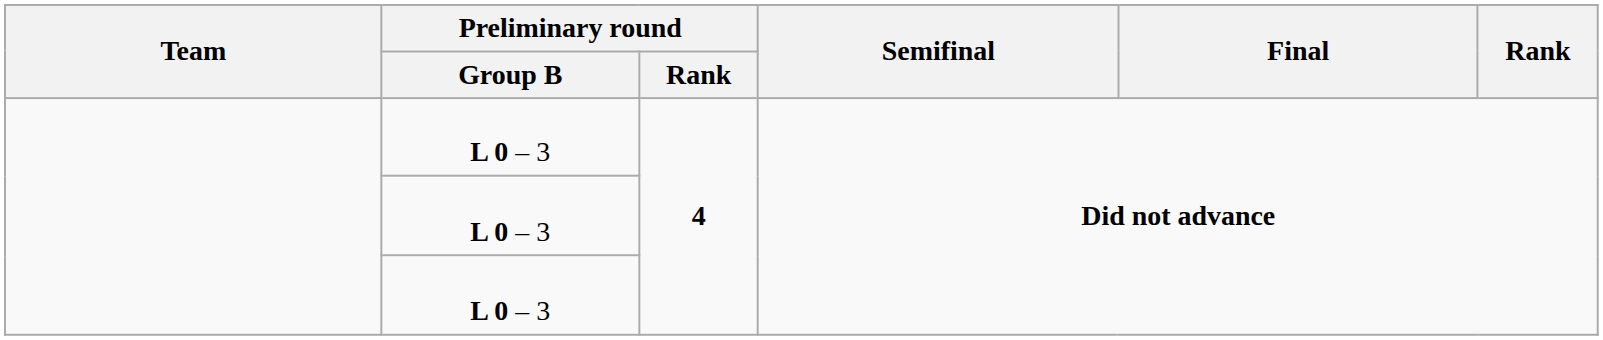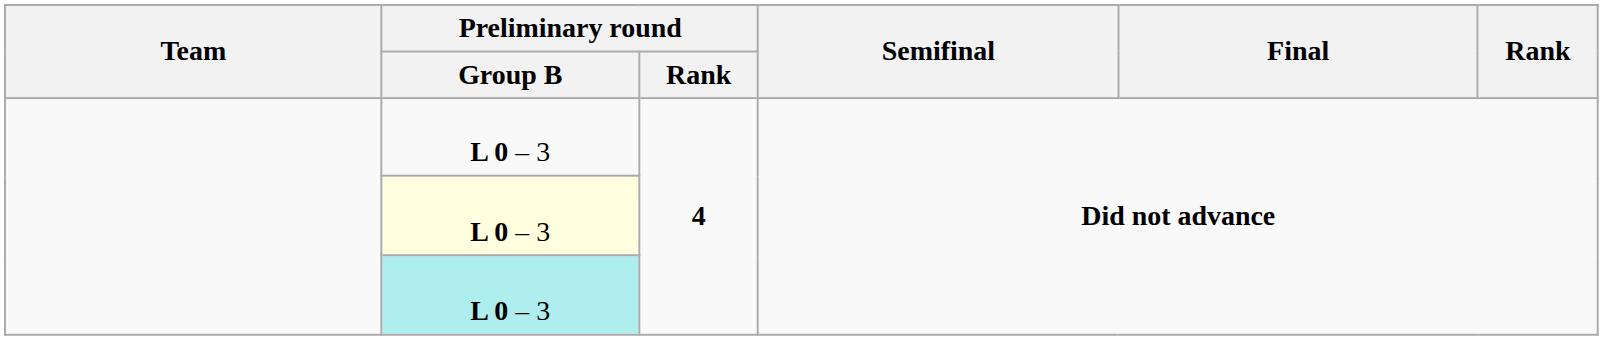(510, 232) no background -> (510, 232) lightyellow background
(510, 311) no background -> (510, 311) paleturquoise background
